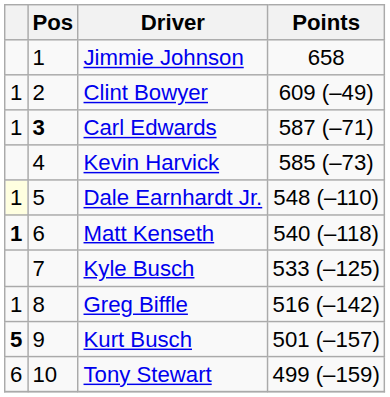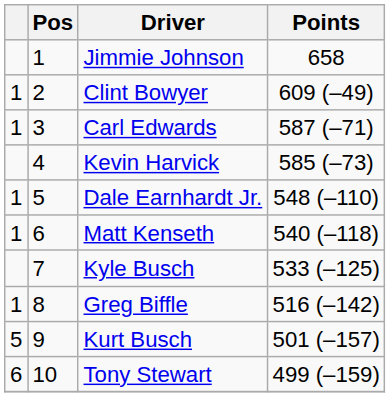(39, 128) bold -> (39, 128) normal
(16, 198) lightyellow background -> (16, 198) no background
(16, 233) bold -> (16, 233) normal
(16, 339) bold -> (16, 339) normal
